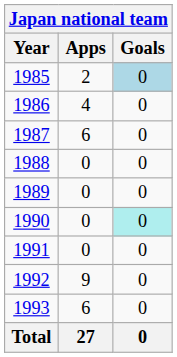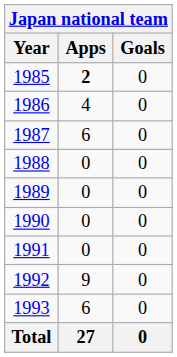(86, 76) normal -> (86, 76) bold
(143, 76) lightblue background -> (143, 76) no background
(143, 221) paleturquoise background -> (143, 221) no background
